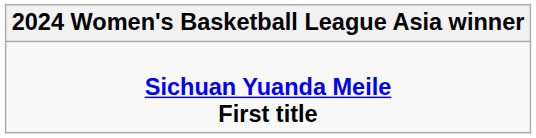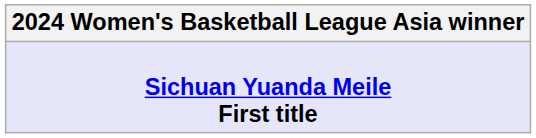(268, 100) no background -> (268, 100) lavender background
